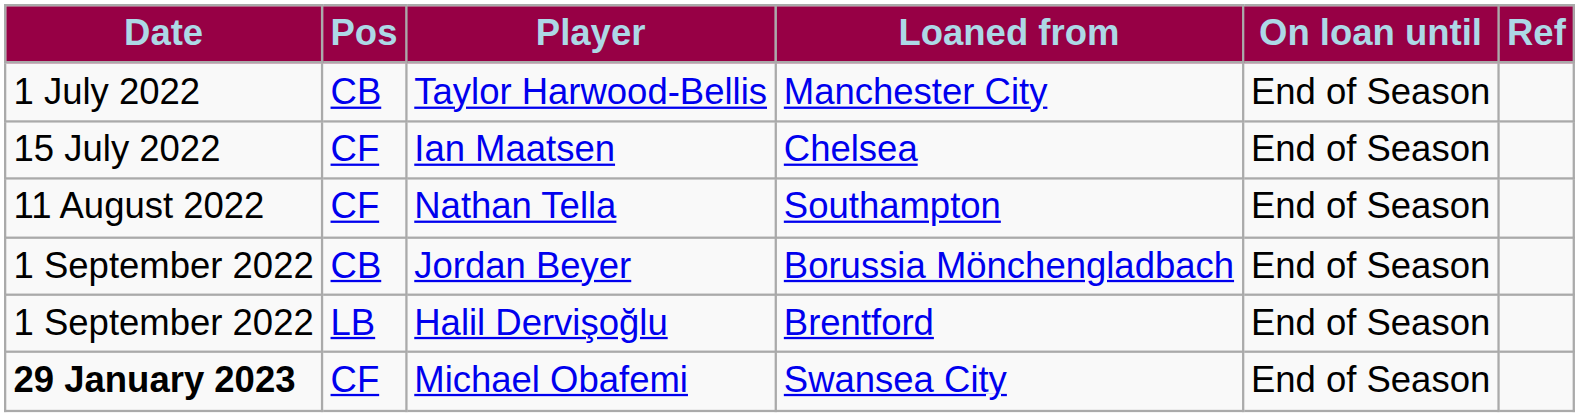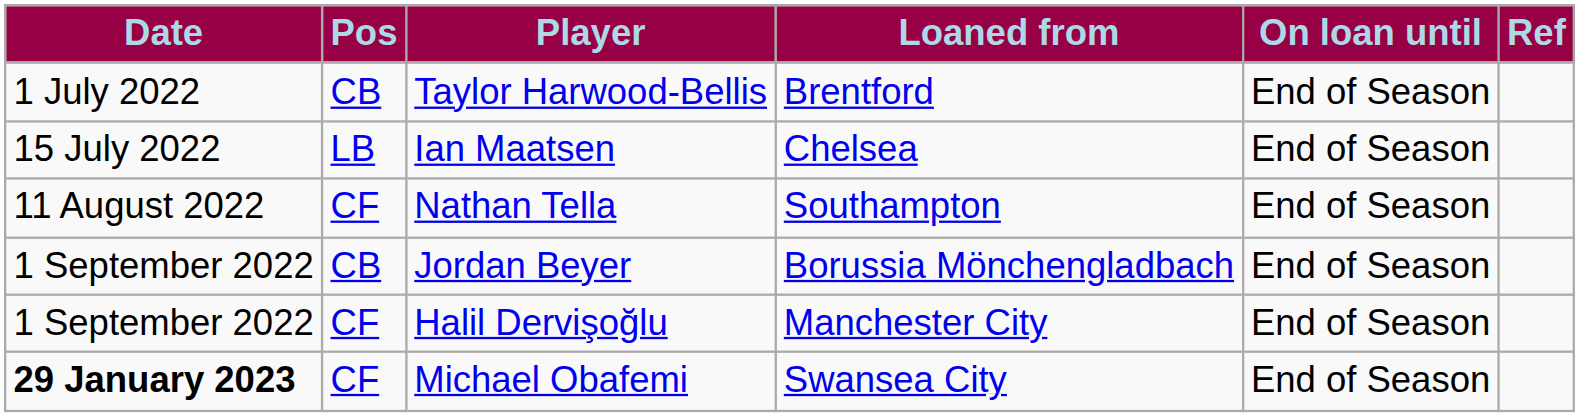(916, 91) Manchester City -> (859, 91) Brentford
(355, 149) CF -> (353, 149) LB
(353, 322) LB -> (355, 322) CF
(859, 322) Brentford -> (916, 322) Manchester City
